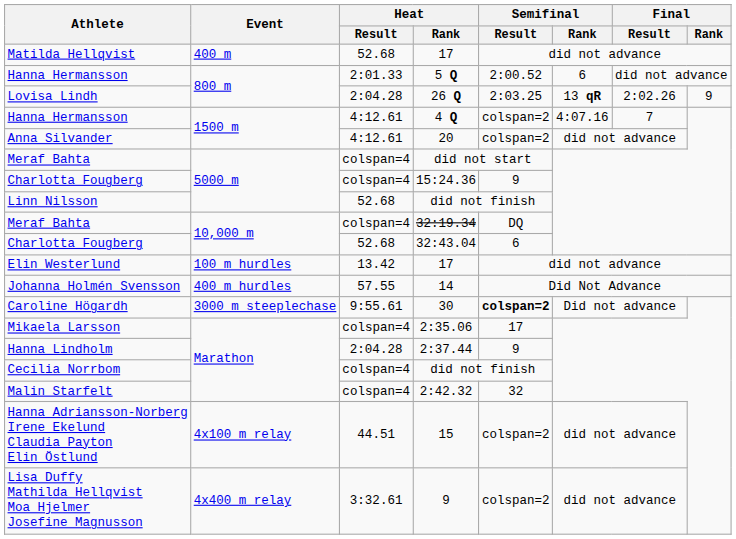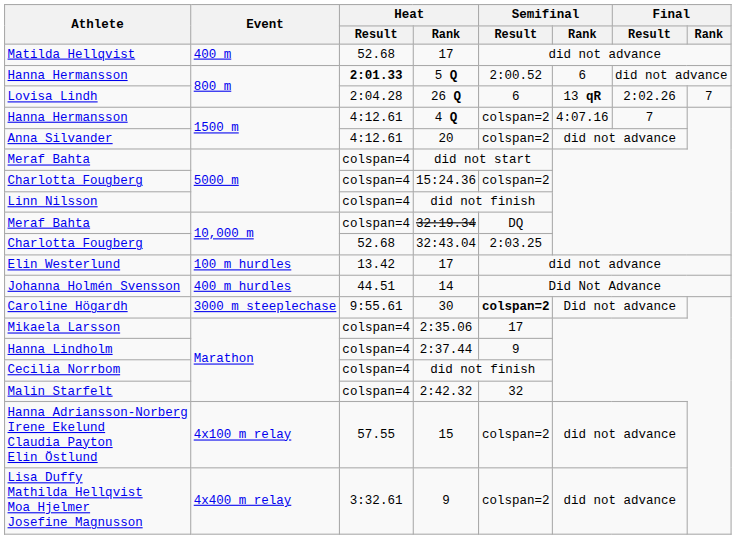(376, 75) normal -> (376, 75) bold
(516, 96) 2:03.25 -> (516, 96) 6
(709, 96) 9 -> (709, 96) 7
(516, 181) 9 -> (516, 181) colspan=2
(376, 202) 52.68 -> (376, 202) colspan=4
(516, 244) 6 -> (516, 244) 2:03.25
(376, 286) 57.55 -> (376, 286) 44.51
(376, 349) 2:04.28 -> (376, 349) colspan=4
(376, 434) 44.51 -> (376, 434) 57.55
